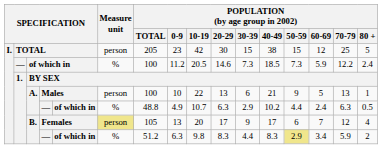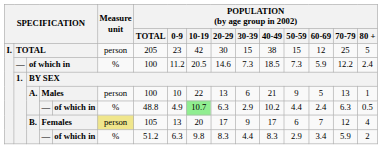(199, 107) no background -> (199, 107) lightgreen background
(296, 136) khaki background -> (296, 136) no background
